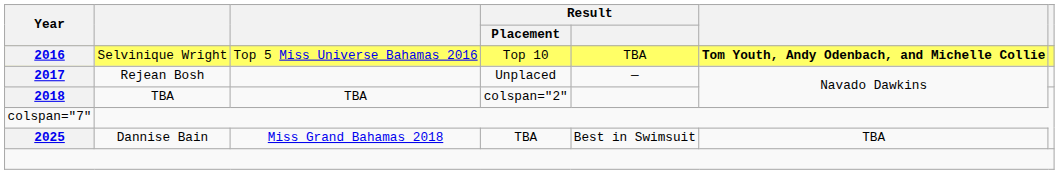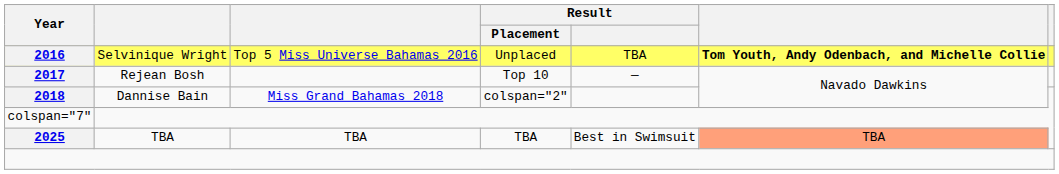(526, 56) Top 10 -> (526, 56) Unplaced
(526, 77) Unplaced -> (526, 77) Top 10
(162, 97) TBA -> (162, 97) Dannise Bain
(356, 97) TBA -> (356, 97) Miss Grand Bahamas 2018
(162, 138) Dannise Bain -> (162, 138) TBA
(356, 138) Miss Grand Bahamas 2018 -> (356, 138) TBA
(874, 138) no background -> (874, 138) lightsalmon background
